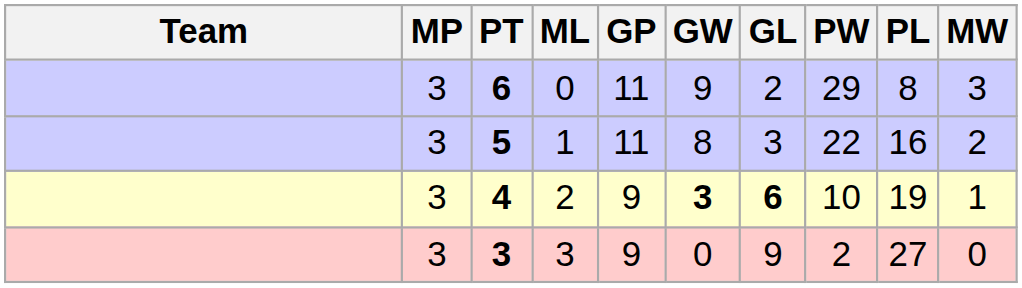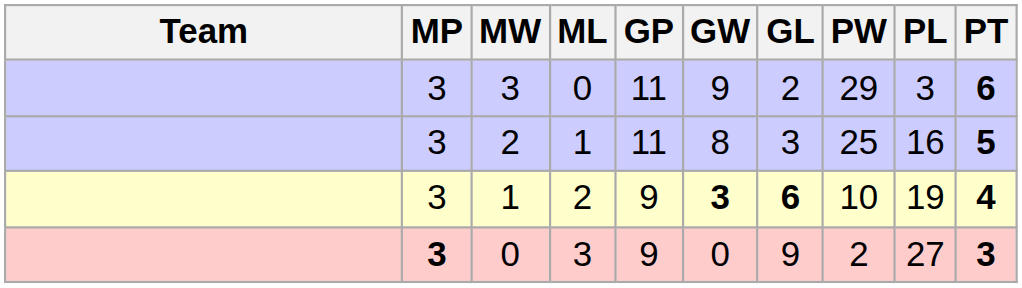columns swapped: (977, 32) <-> (501, 32)
(908, 87) 8 -> (925, 87) 3
(841, 142) 22 -> (859, 142) 25
(437, 253) normal -> (437, 253) bold
